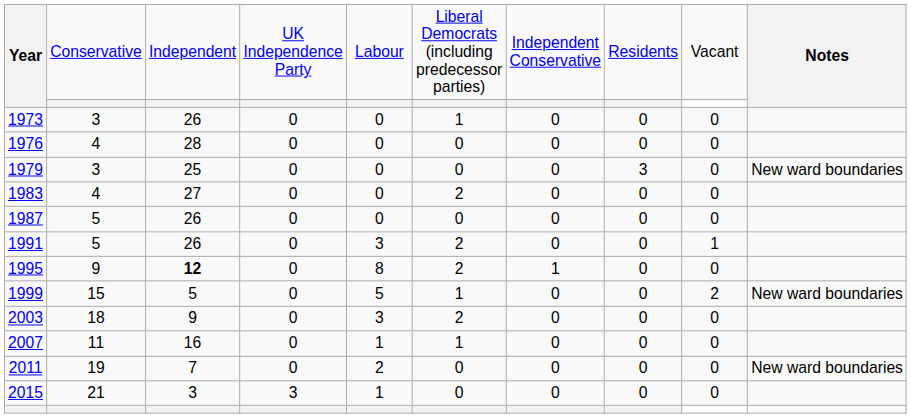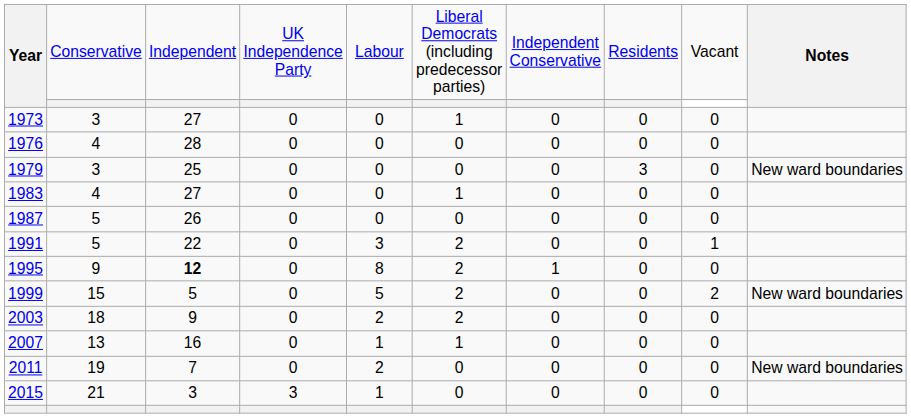(193, 119) 26 -> (193, 119) 27
(459, 194) 2 -> (459, 194) 1
(193, 243) 26 -> (193, 243) 22
(459, 293) 1 -> (459, 293) 2
(379, 318) 3 -> (379, 318) 2
(96, 343) 11 -> (96, 343) 13
